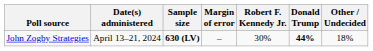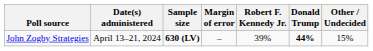(263, 38) 30% -> (263, 38) 39%
(345, 38) 18% -> (345, 38) 15%
